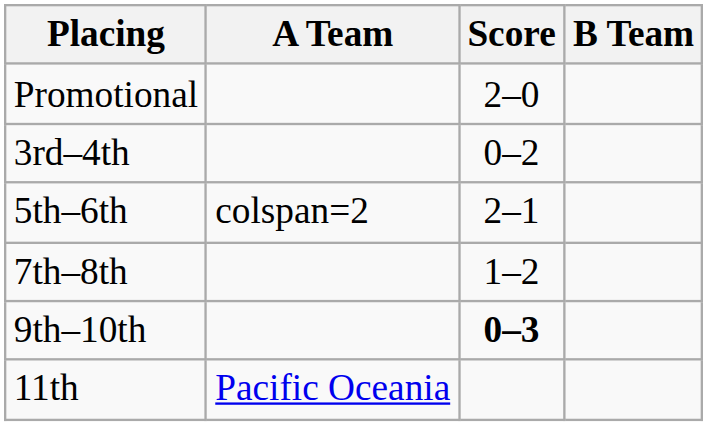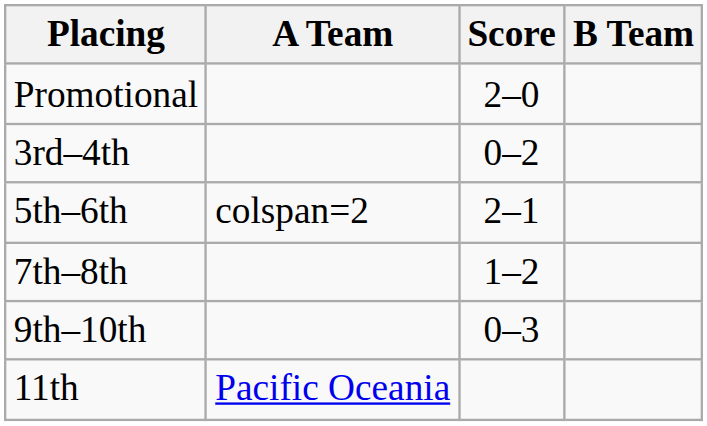(512, 329) bold -> (512, 329) normal
